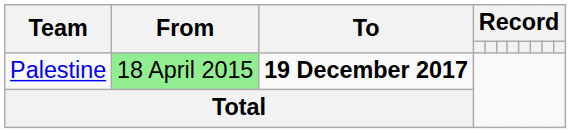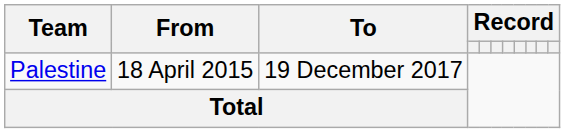(185, 70) lightgreen background -> (185, 70) no background
(366, 70) bold -> (363, 70) normal
